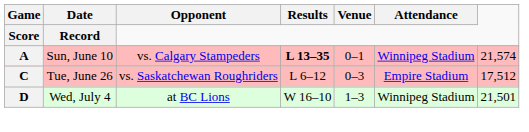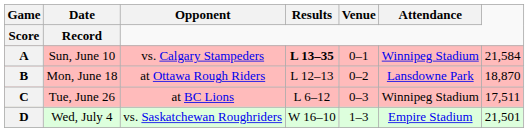(498, 55) 21,574 -> (503, 55) 21,584
+ row: (24, 76)
(198, 76) vs. Saskatchewan Roughriders -> (203, 96) at BC Lions
(426, 76) Empire Stadium -> (430, 96) Winnipeg Stadium
(498, 76) 17,512 -> (503, 96) 17,511
(198, 96) at BC Lions -> (203, 117) vs. Saskatchewan Roughriders
(426, 96) Winnipeg Stadium -> (430, 117) Empire Stadium
